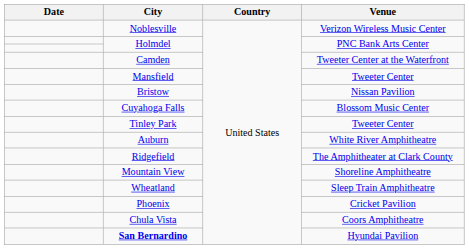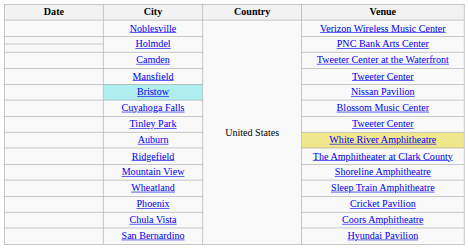(153, 92) no background -> (153, 92) paleturquoise background
(383, 140) no background -> (383, 140) khaki background
(153, 236) bold -> (153, 236) normal
